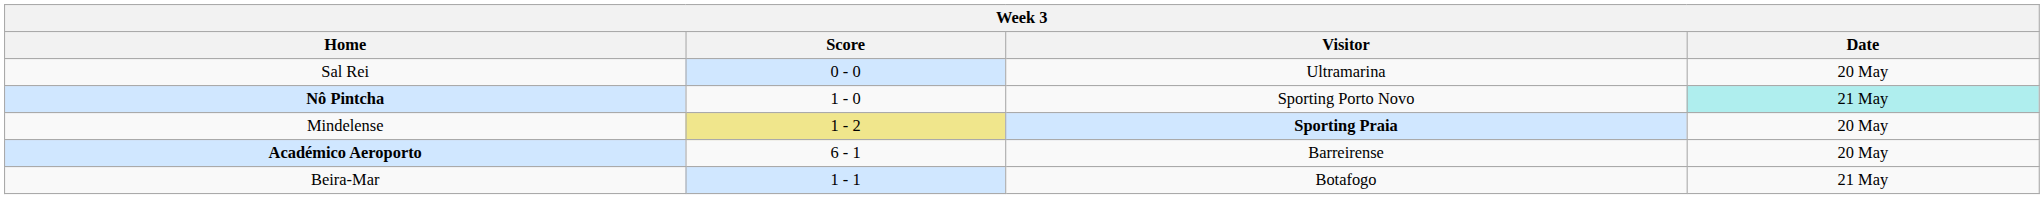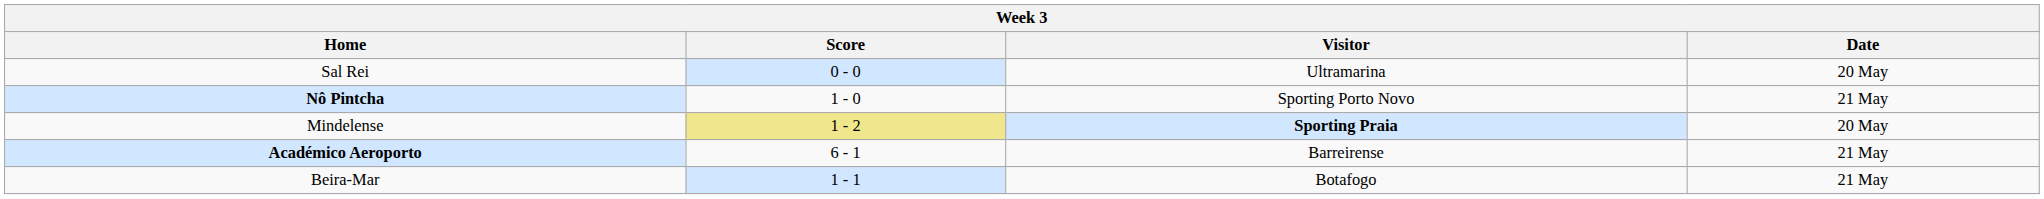(1863, 99) paleturquoise background -> (1863, 99) no background
(1863, 153) 20 May -> (1863, 153) 21 May
